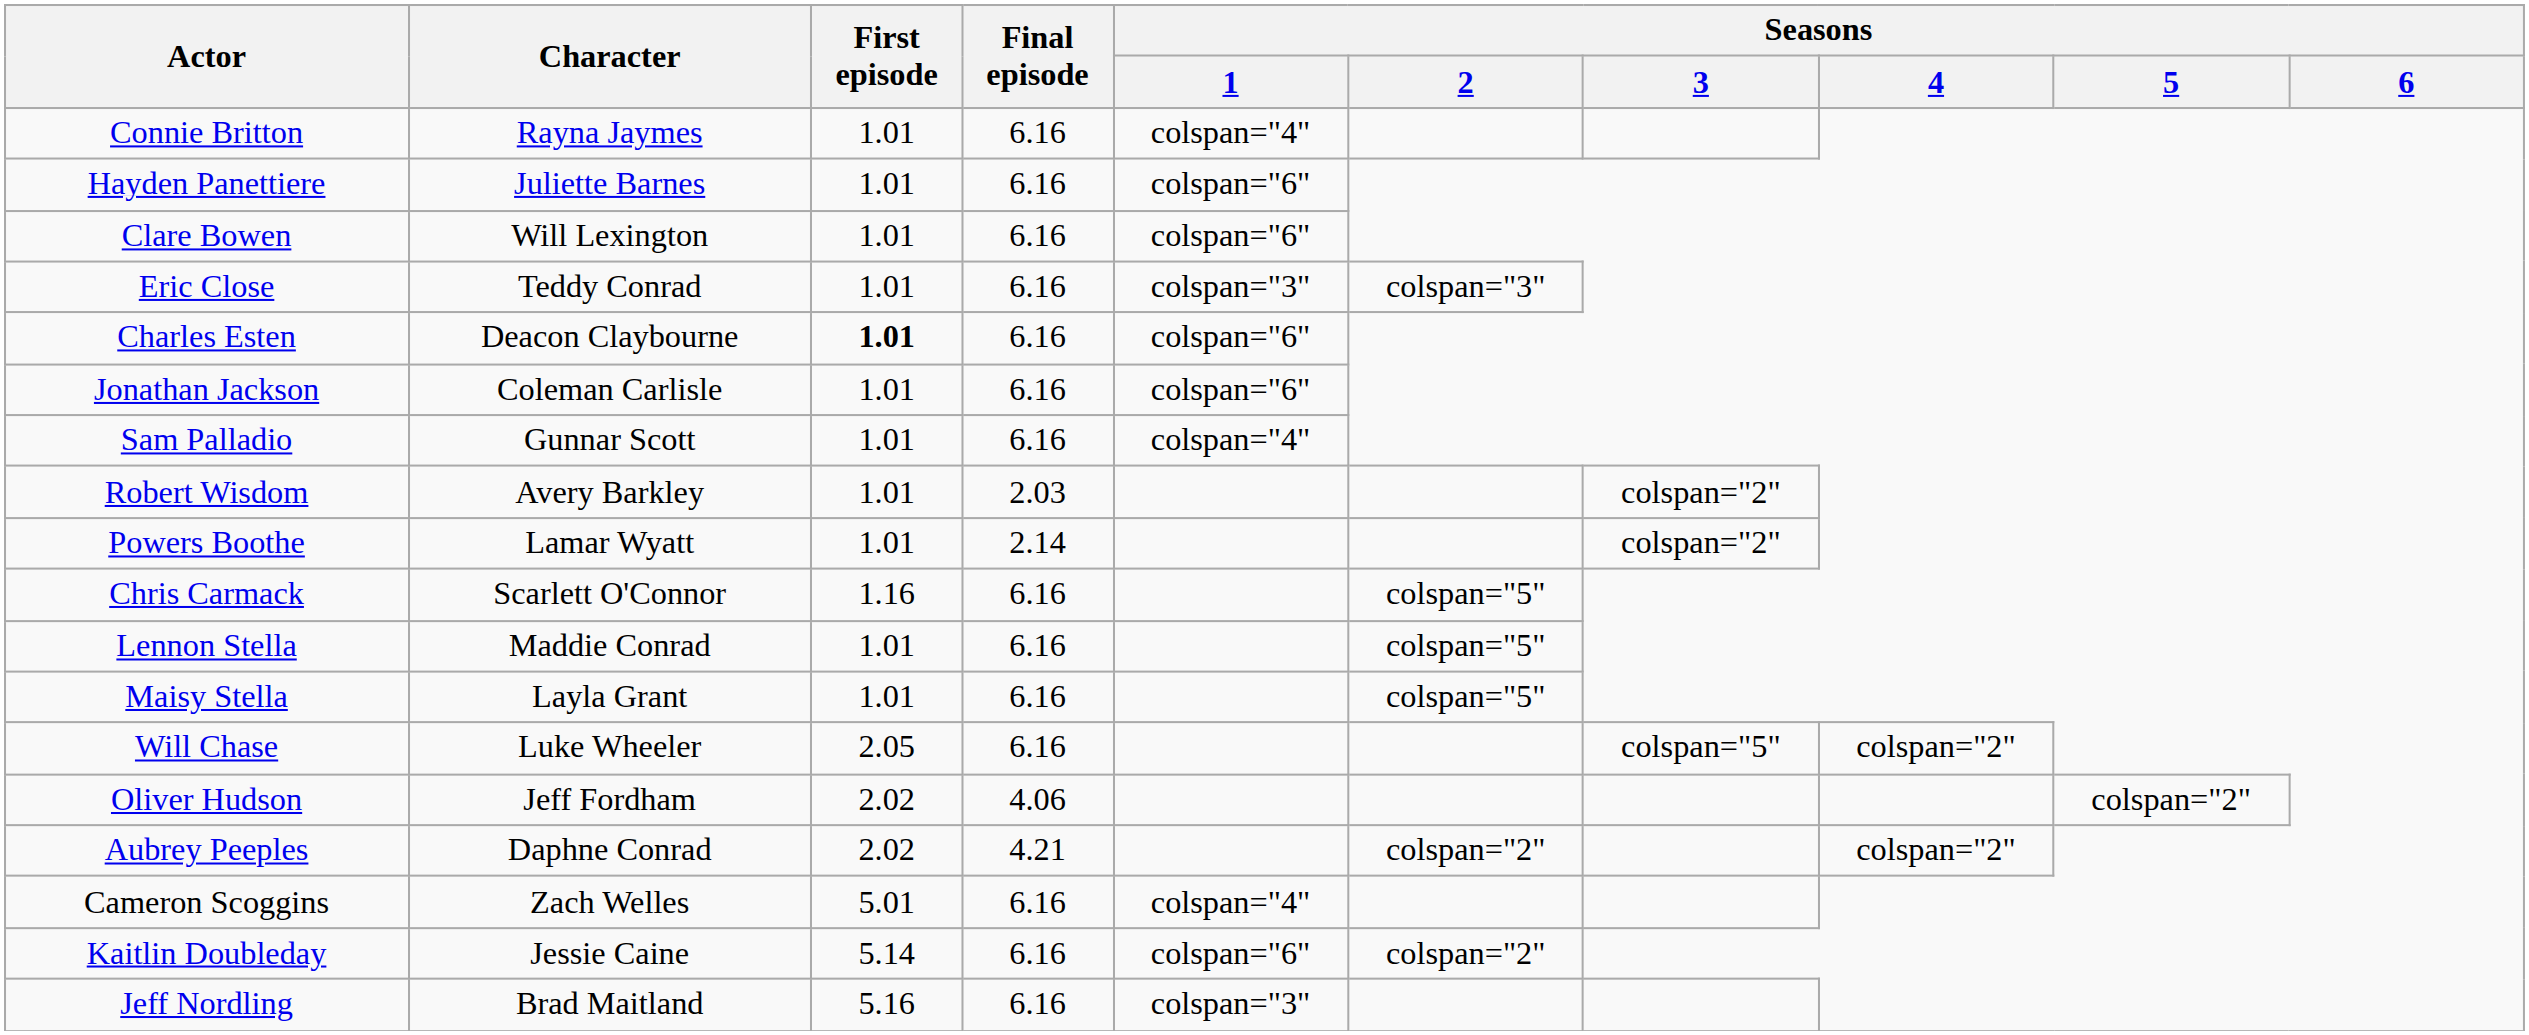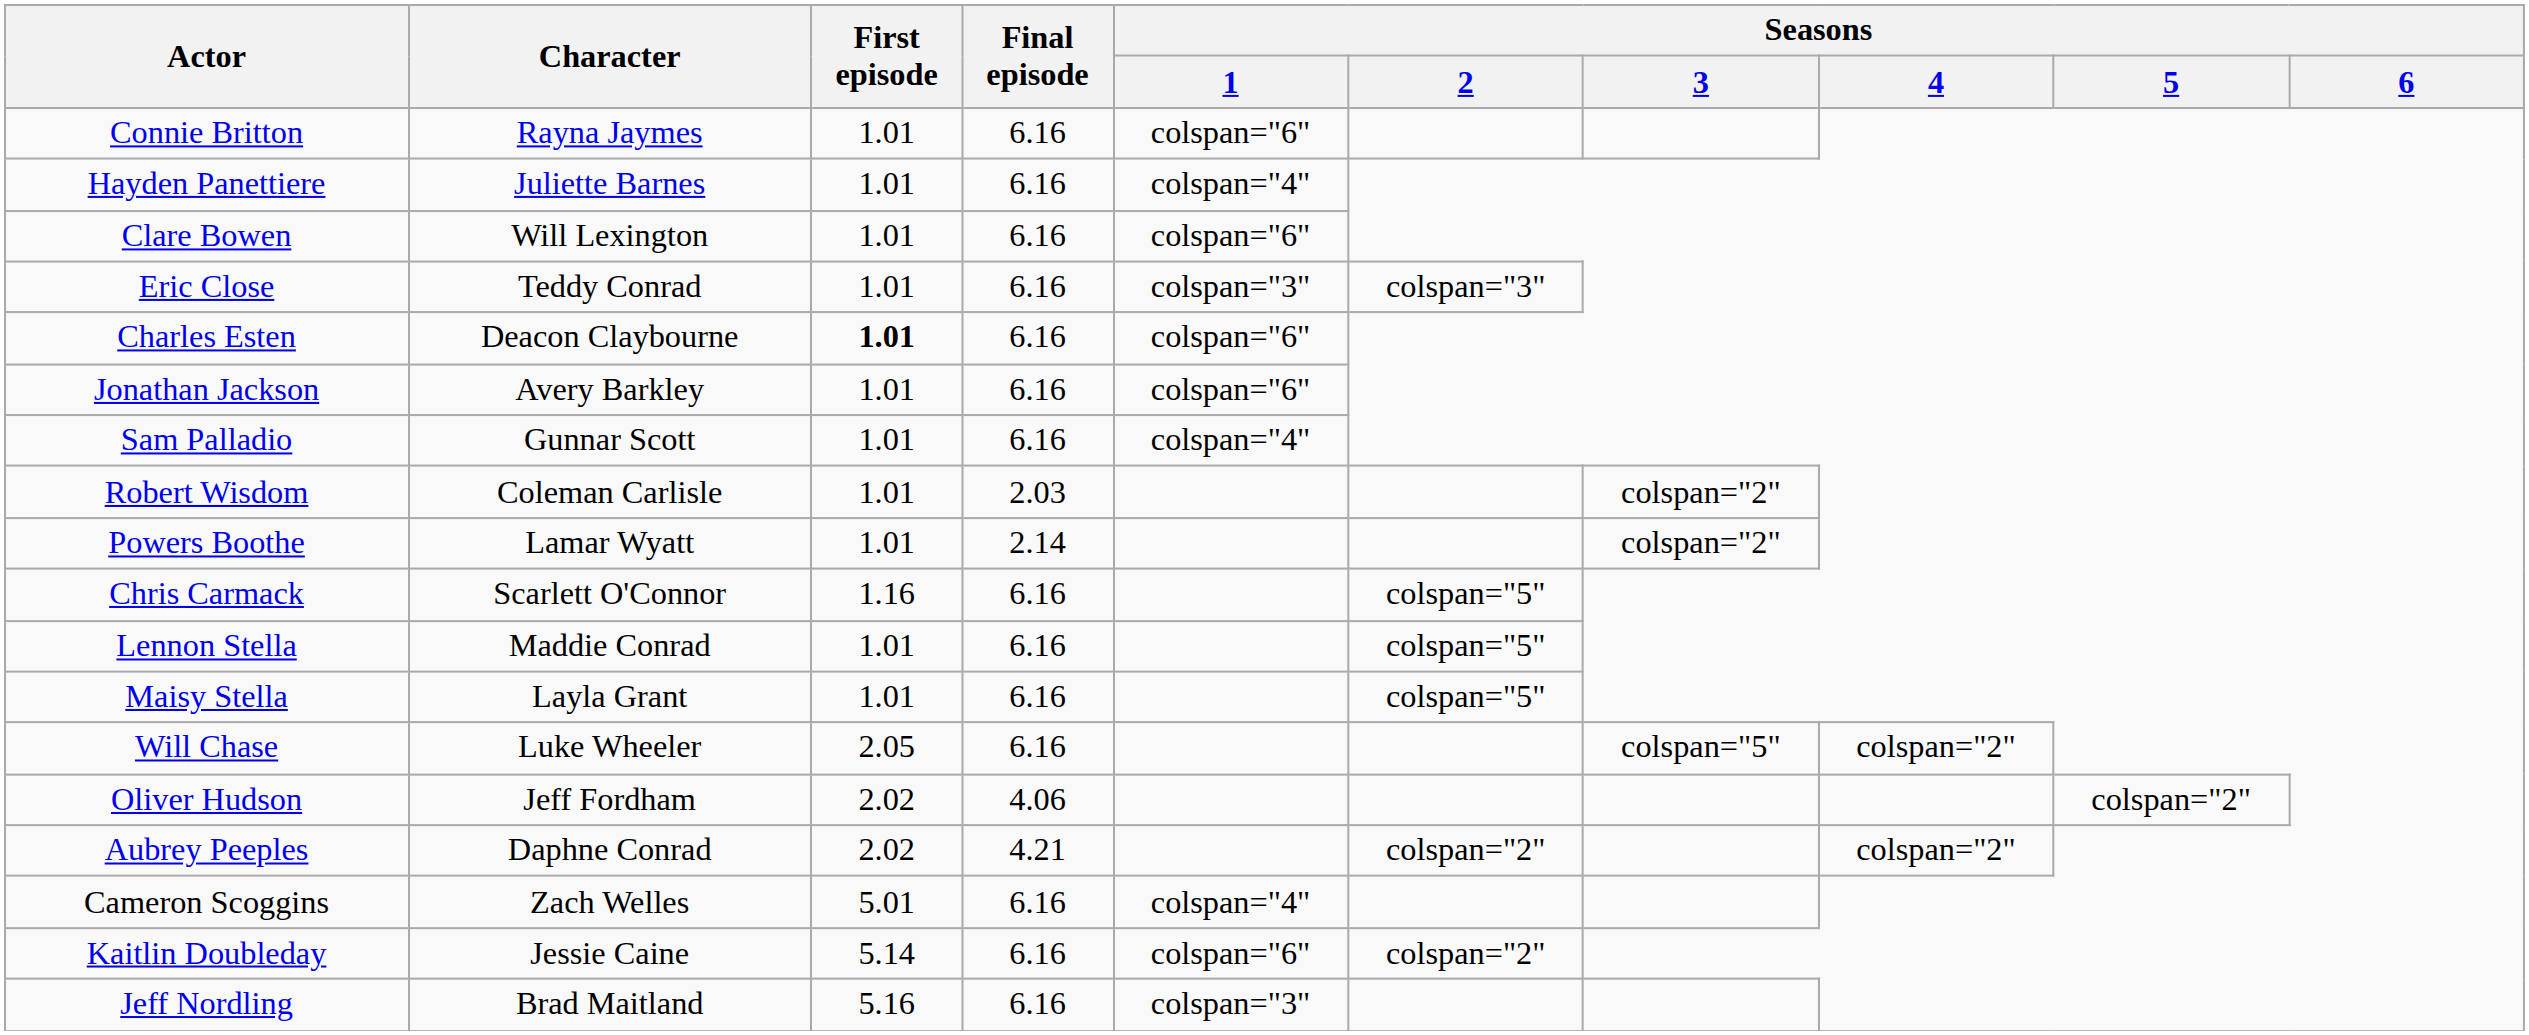(1231, 132) colspan="4" -> (1231, 132) colspan="6"
(1231, 183) colspan="6" -> (1231, 183) colspan="4"
(610, 388) Coleman Carlisle -> (610, 388) Avery Barkley
(610, 491) Avery Barkley -> (610, 491) Coleman Carlisle
